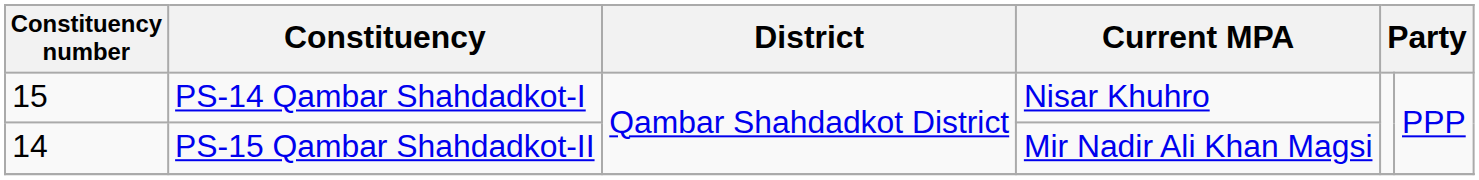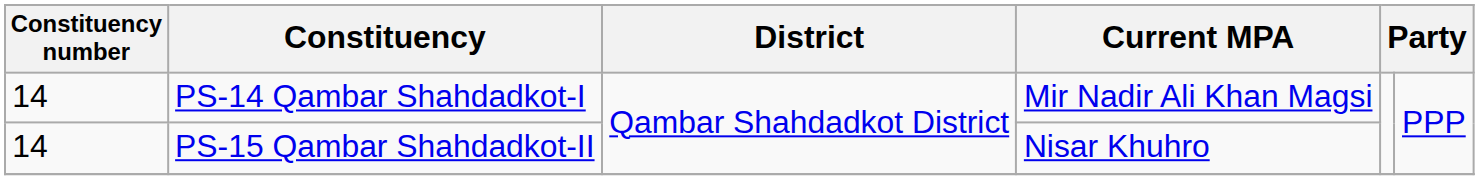(30, 96) 15 -> (30, 96) 14
(1117, 96) Nisar Khuhro -> (1198, 96) Mir Nadir Ali Khan Magsi
(1198, 147) Mir Nadir Ali Khan Magsi -> (1117, 147) Nisar Khuhro
